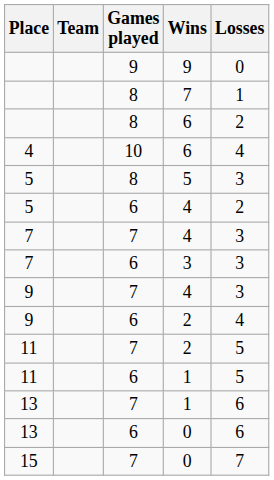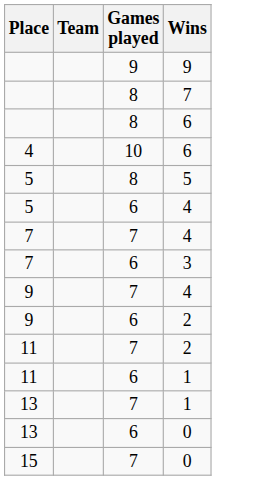- column: (240, 28)
